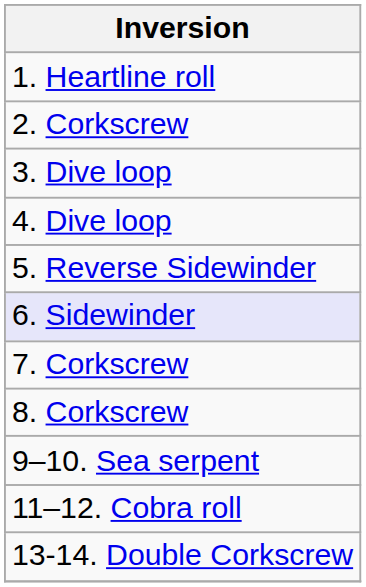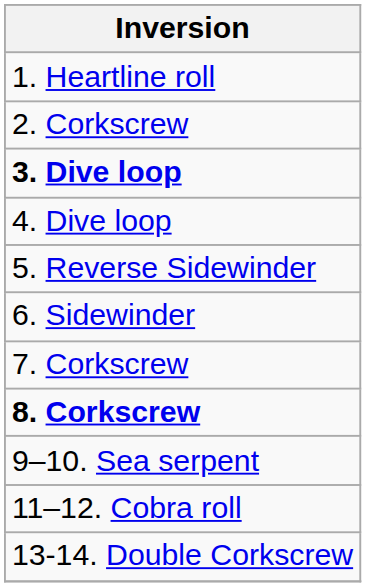(92, 172) normal -> (97, 172) bold
(104, 316) lavender background -> (104, 316) no background
(100, 412) normal -> (106, 412) bold
